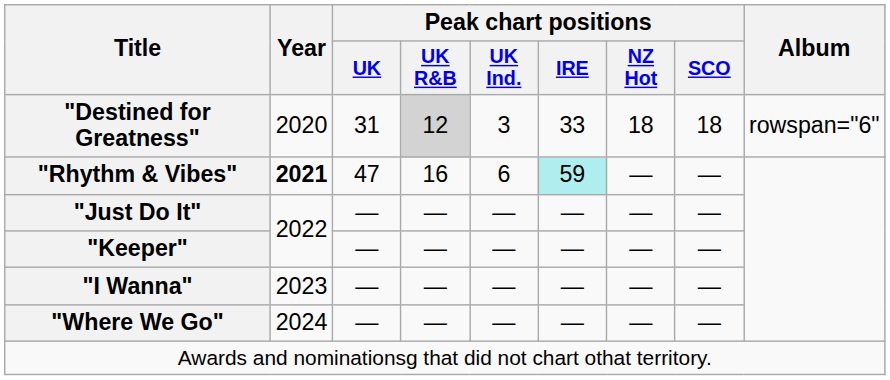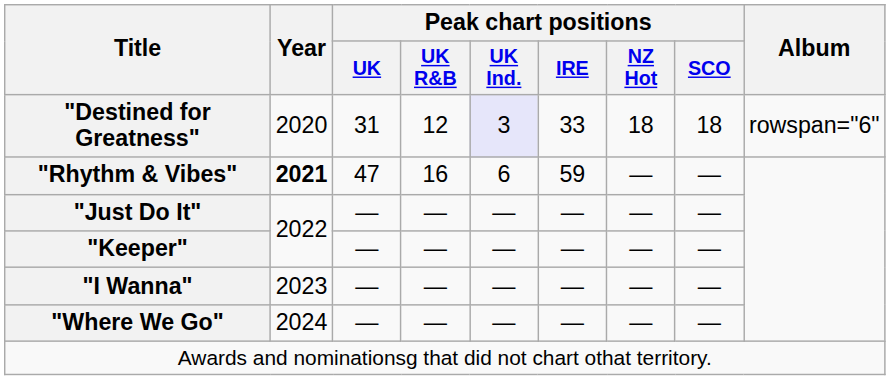(435, 125) lightgrey background -> (435, 125) no background
(504, 125) no background -> (504, 125) lavender background
(572, 175) paleturquoise background -> (572, 175) no background
